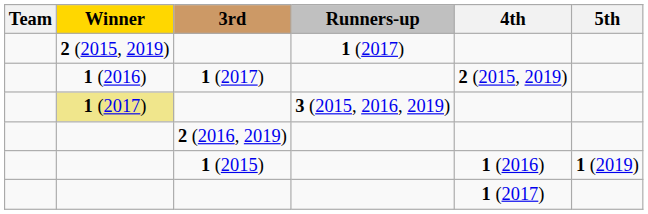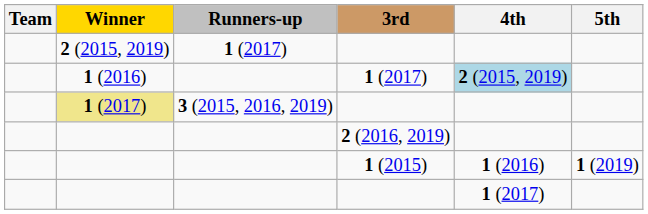columns swapped: (373, 19) <-> (232, 19)
(513, 77) no background -> (513, 77) lightblue background
